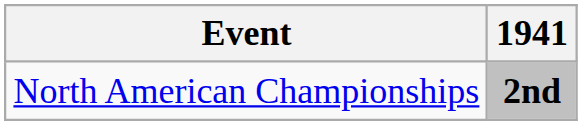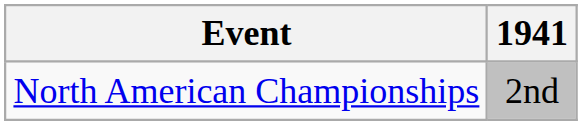(532, 90) bold -> (532, 90) normal
